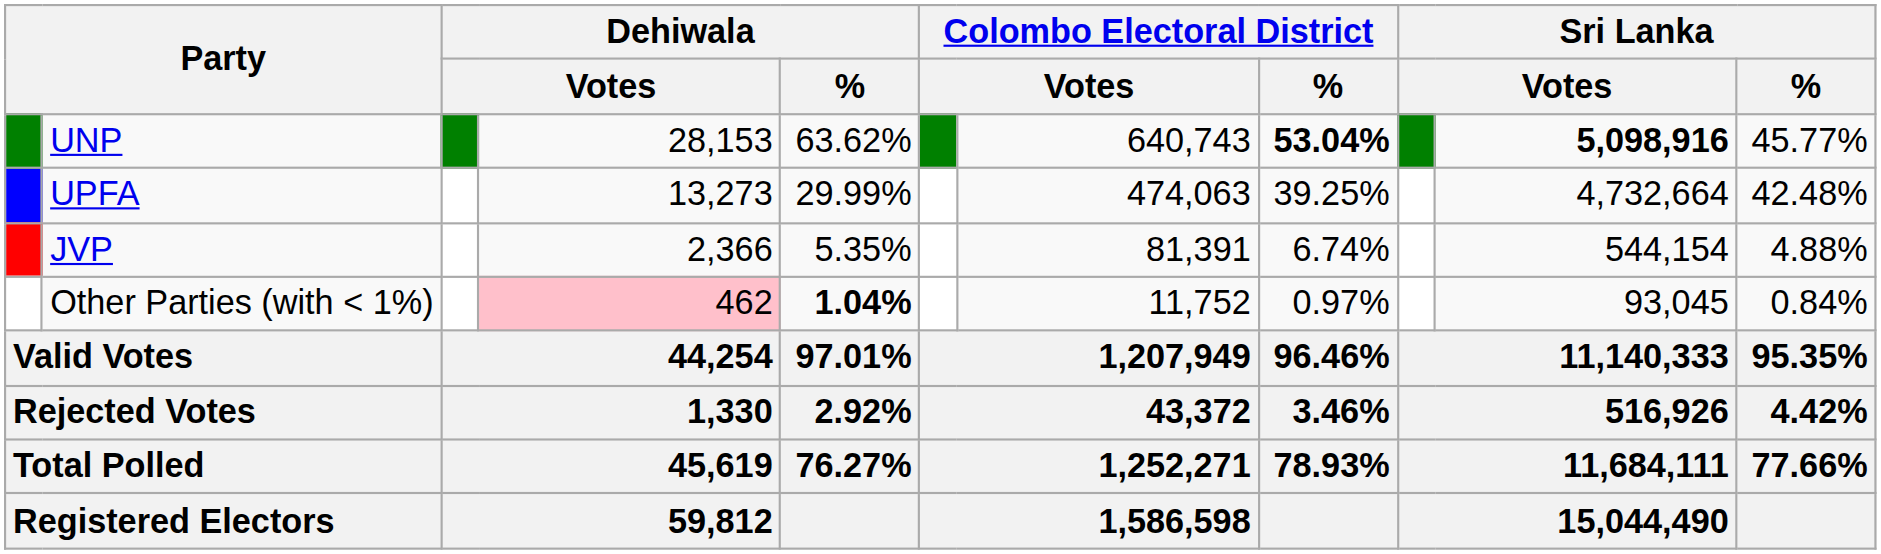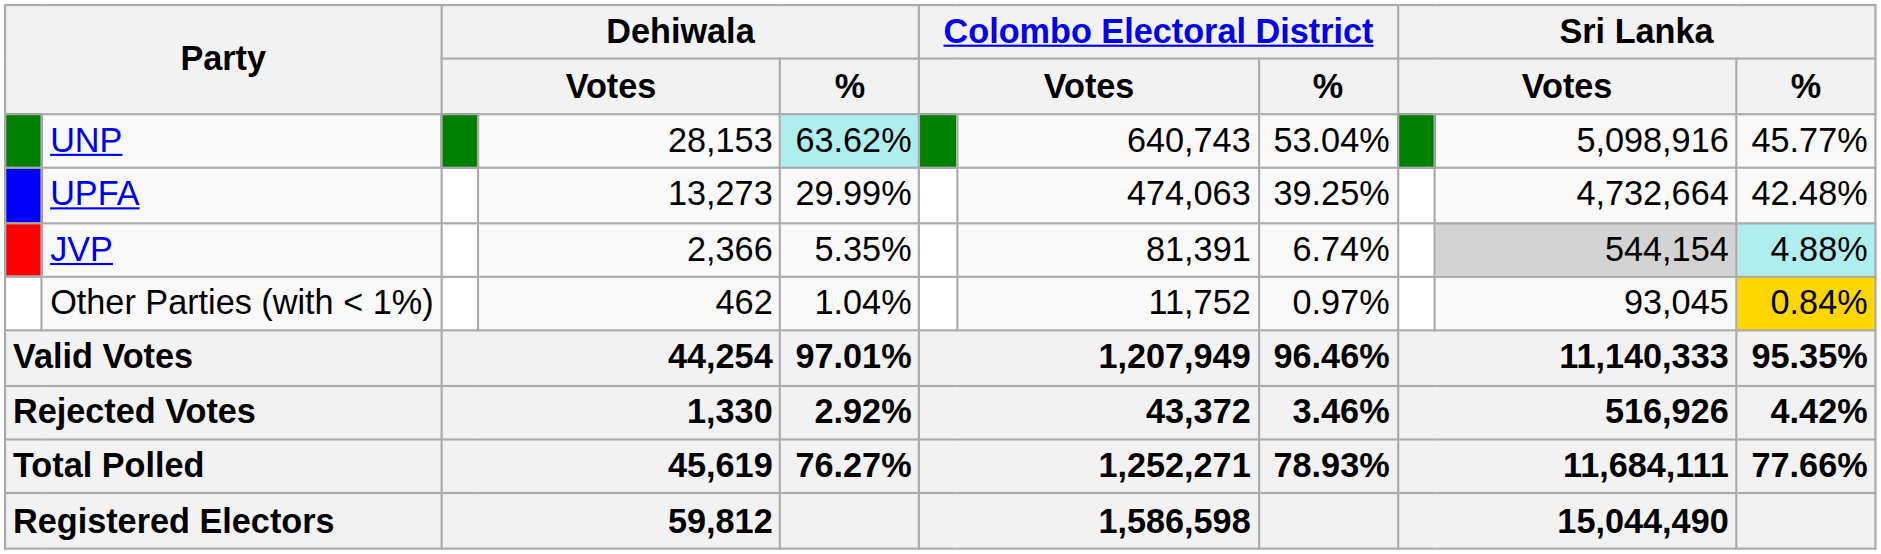(854, 140) no background -> (854, 140) paleturquoise background
(1332, 140) bold -> (1332, 140) normal
(1653, 140) bold -> (1653, 140) normal
(1667, 248) no background -> (1667, 248) lightgrey background
(1819, 248) no background -> (1819, 248) paleturquoise background
(744, 303) pink background -> (744, 303) no background
(863, 303) bold -> (863, 303) normal
(1819, 303) no background -> (1819, 303) gold background
